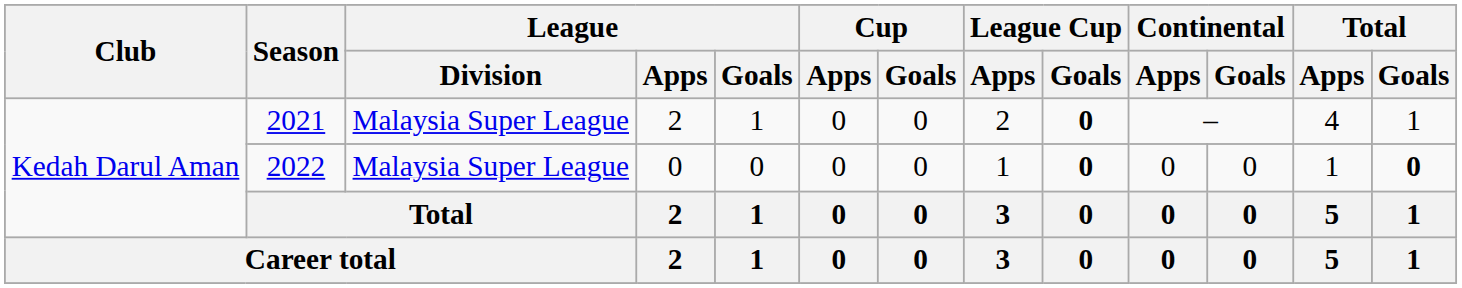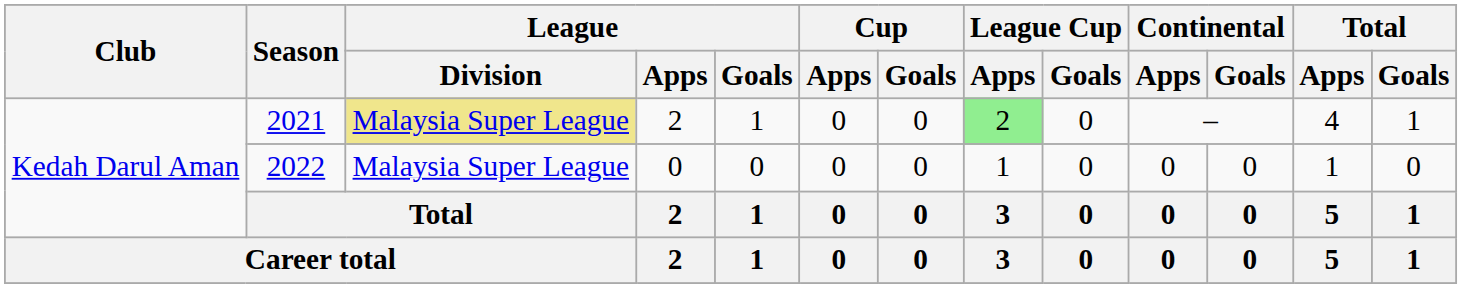(491, 120) no background -> (491, 120) khaki background
(1003, 120) no background -> (1003, 120) lightgreen background
(1086, 120) bold -> (1086, 120) normal
(1086, 167) bold -> (1086, 167) normal
(1414, 167) bold -> (1414, 167) normal
